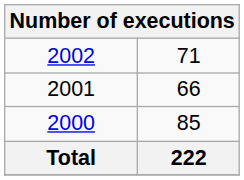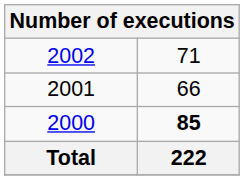(189, 123) normal -> (189, 123) bold
